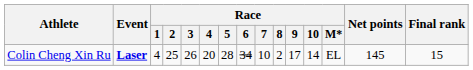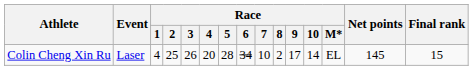(132, 55) bold -> (130, 55) normal
